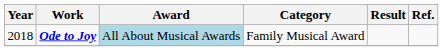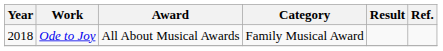(68, 35) bold -> (67, 35) normal
(171, 35) lightblue background -> (170, 35) no background
